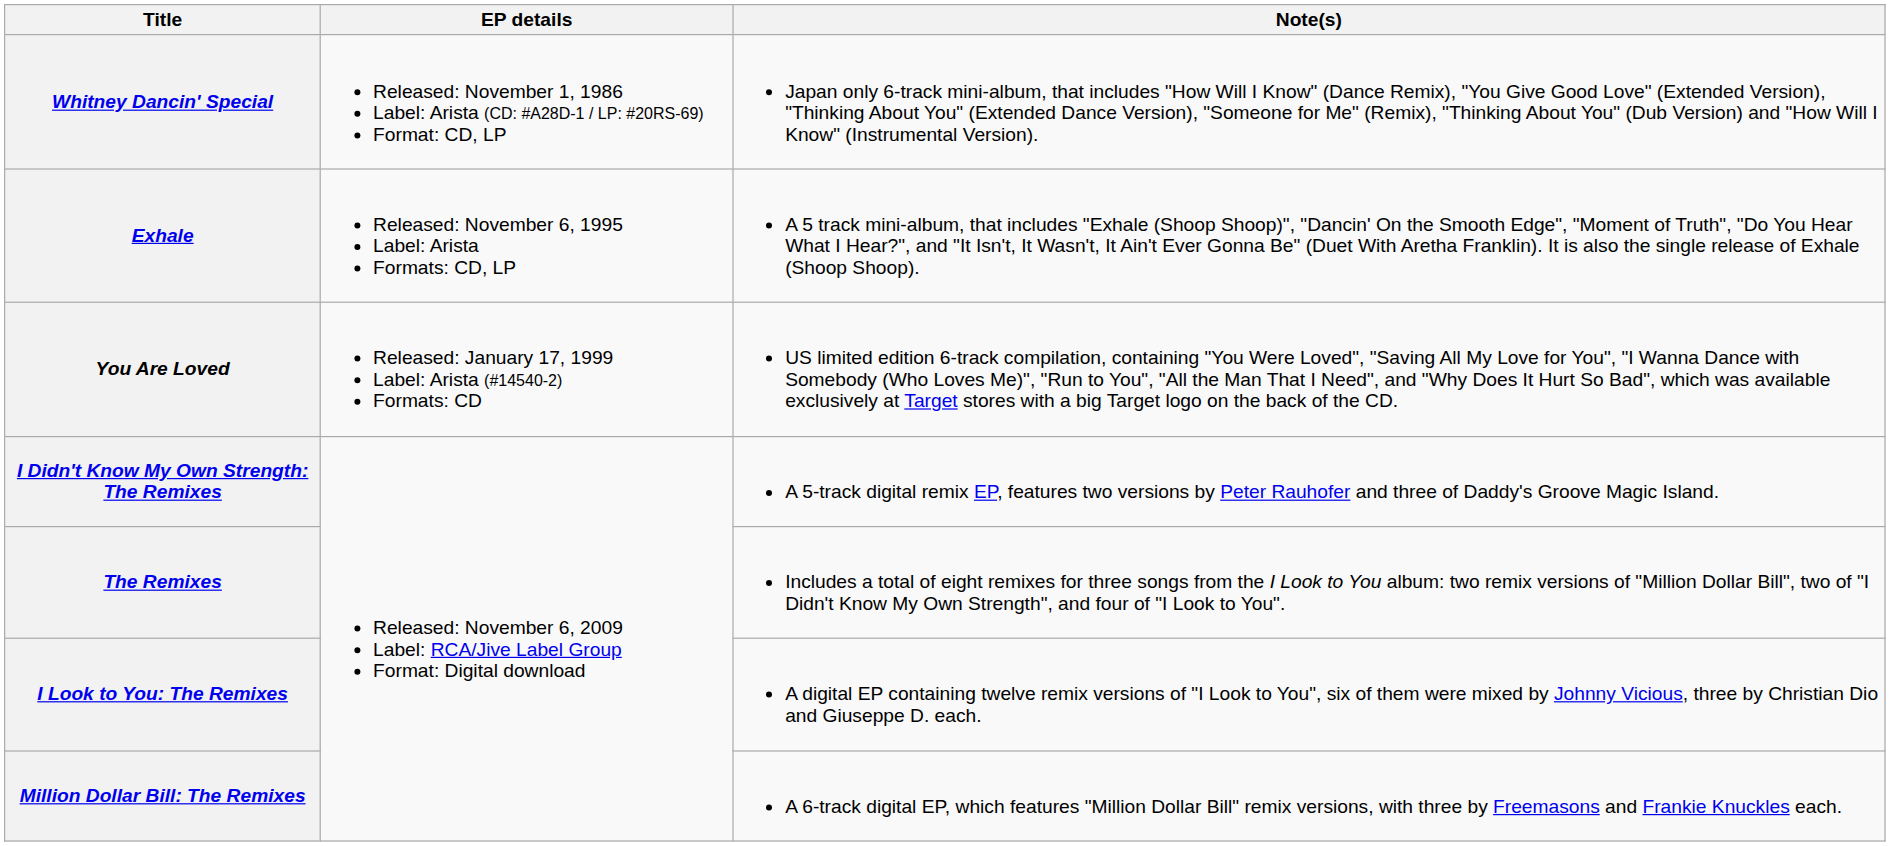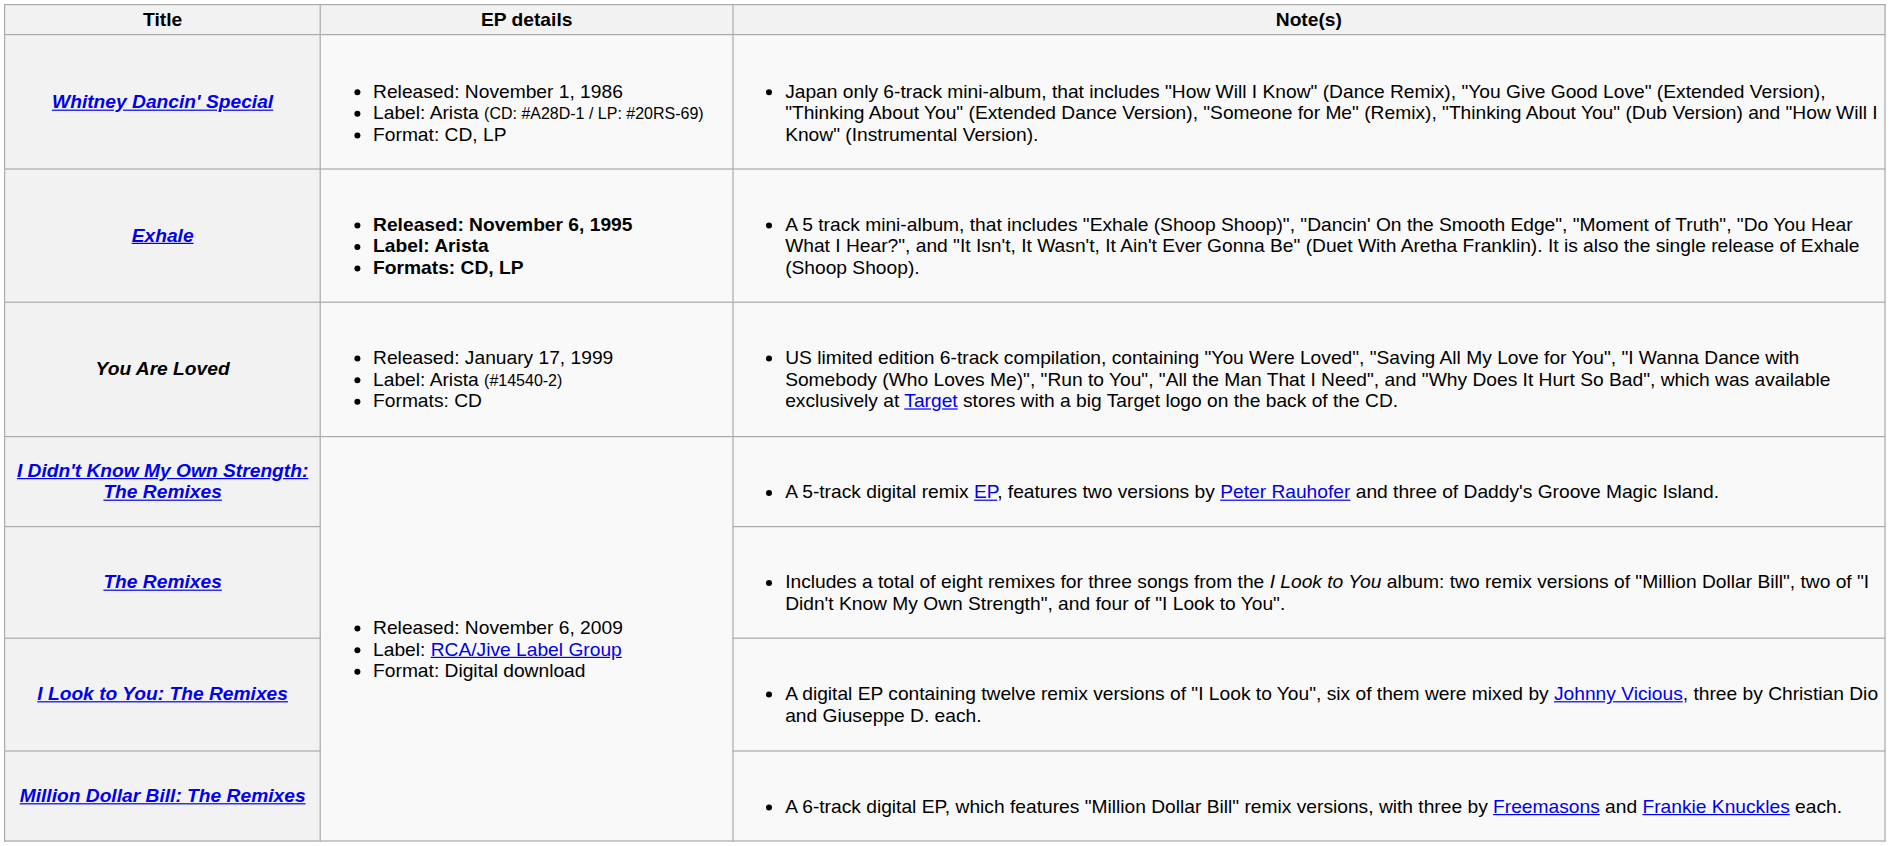(527, 246) normal -> (527, 246) bold
